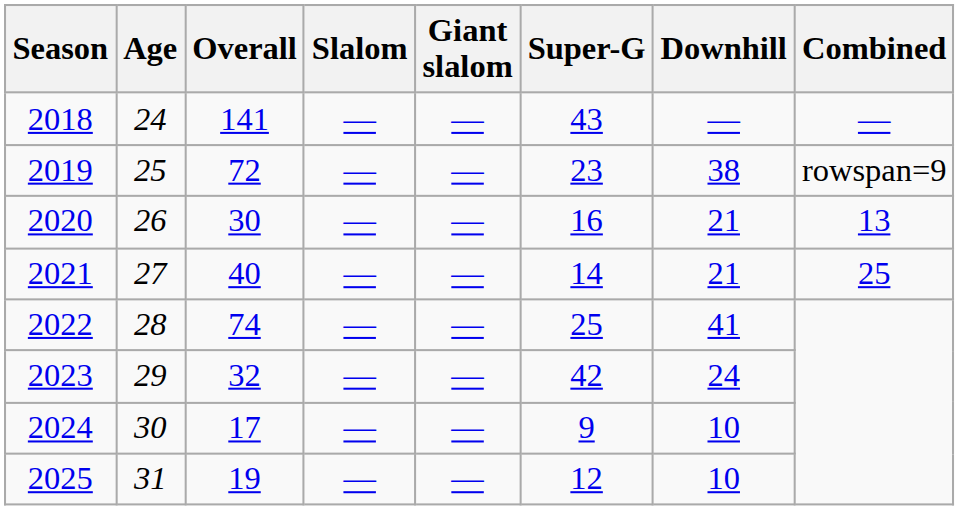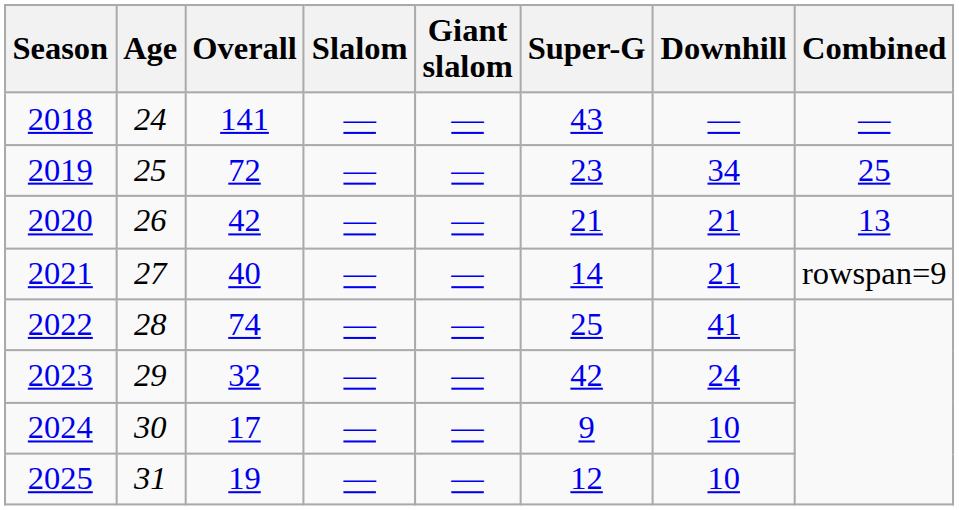(724, 169) 38 -> (724, 169) 34
(874, 169) rowspan=9 -> (874, 169) 25
(245, 221) 30 -> (245, 221) 42
(587, 221) 16 -> (587, 221) 21
(874, 272) 25 -> (874, 272) rowspan=9
